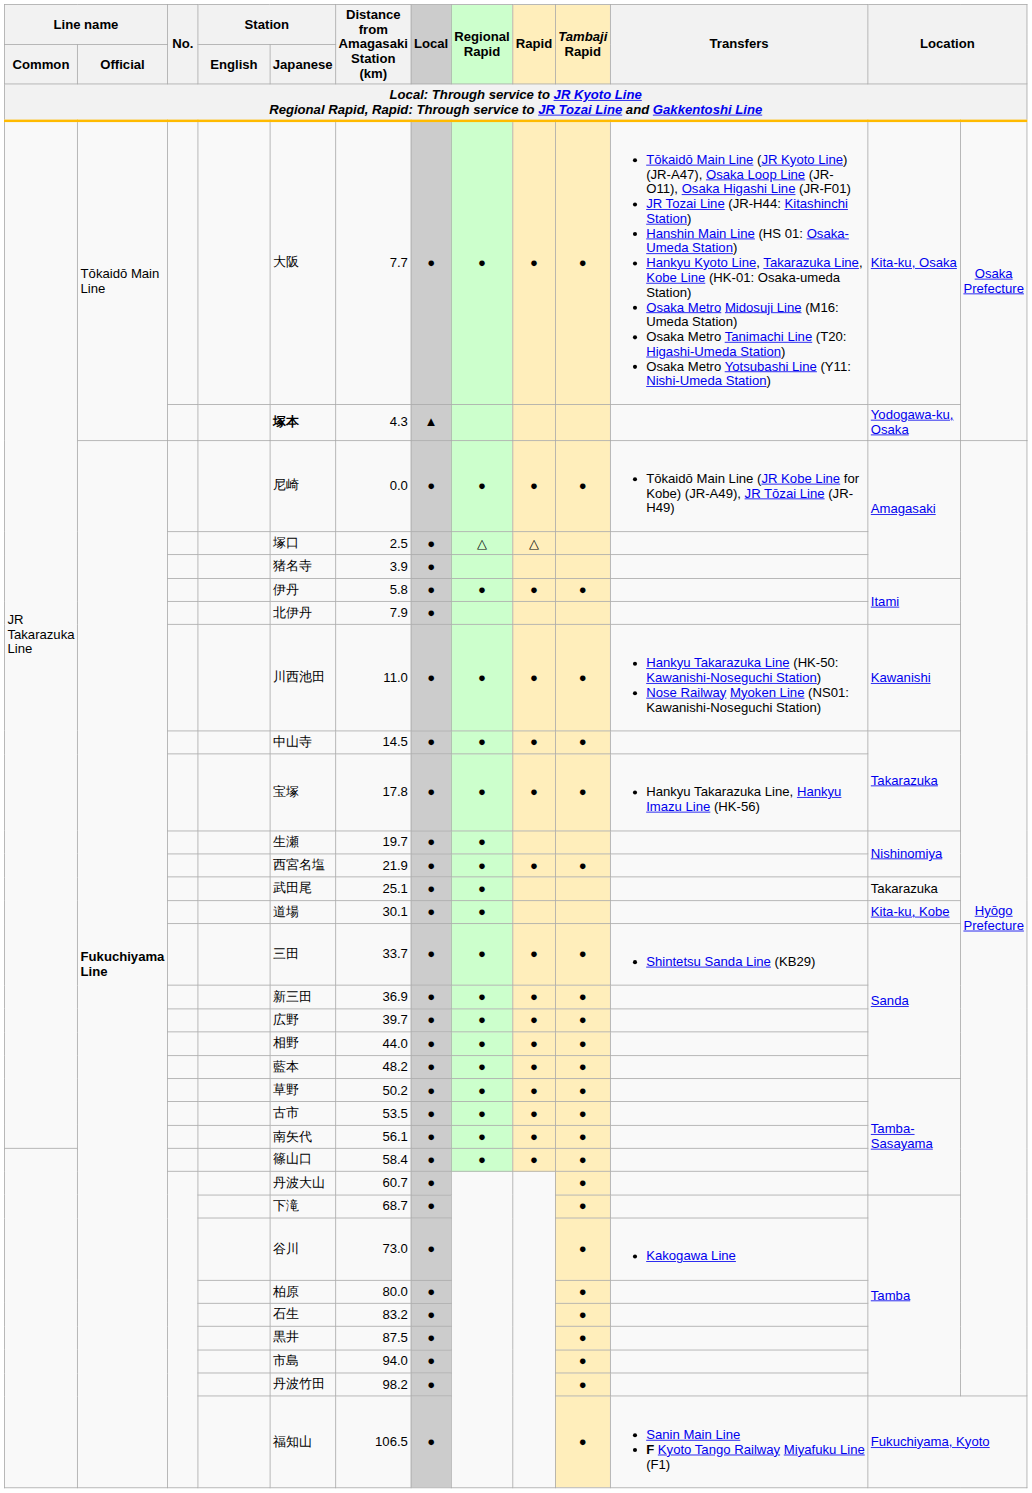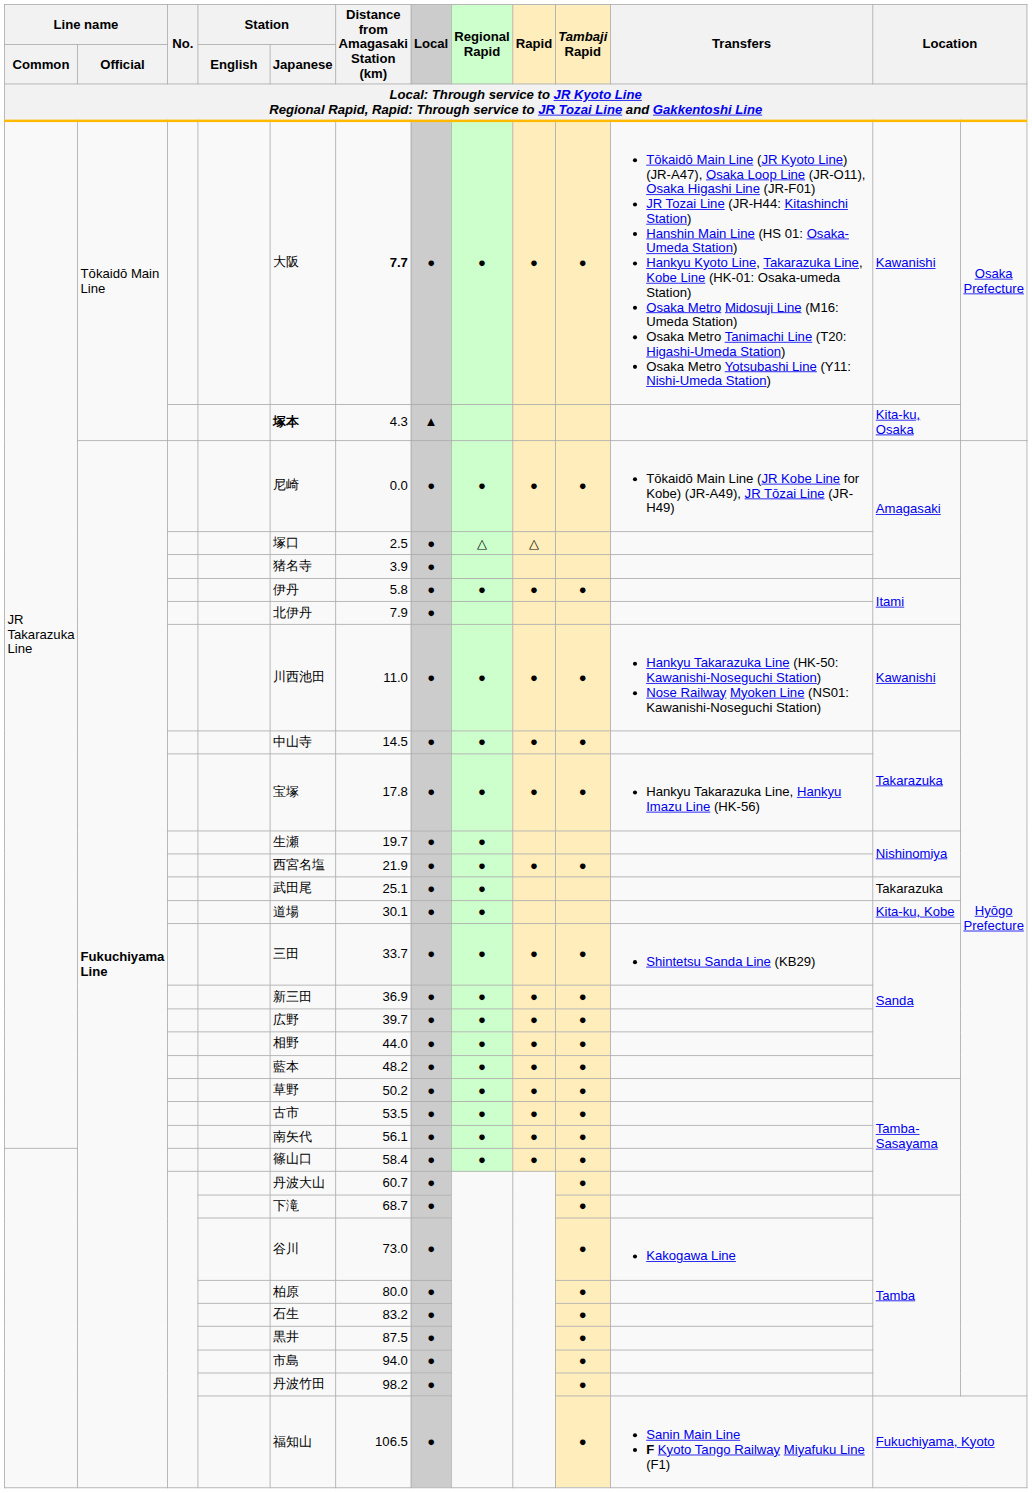(399, 263) normal -> (399, 263) bold
(914, 263) Kita-ku, Osaka -> (906, 263) Kawanishi
(912, 422) Yodogawa-ku, Osaka -> (898, 422) Kita-ku, Osaka
